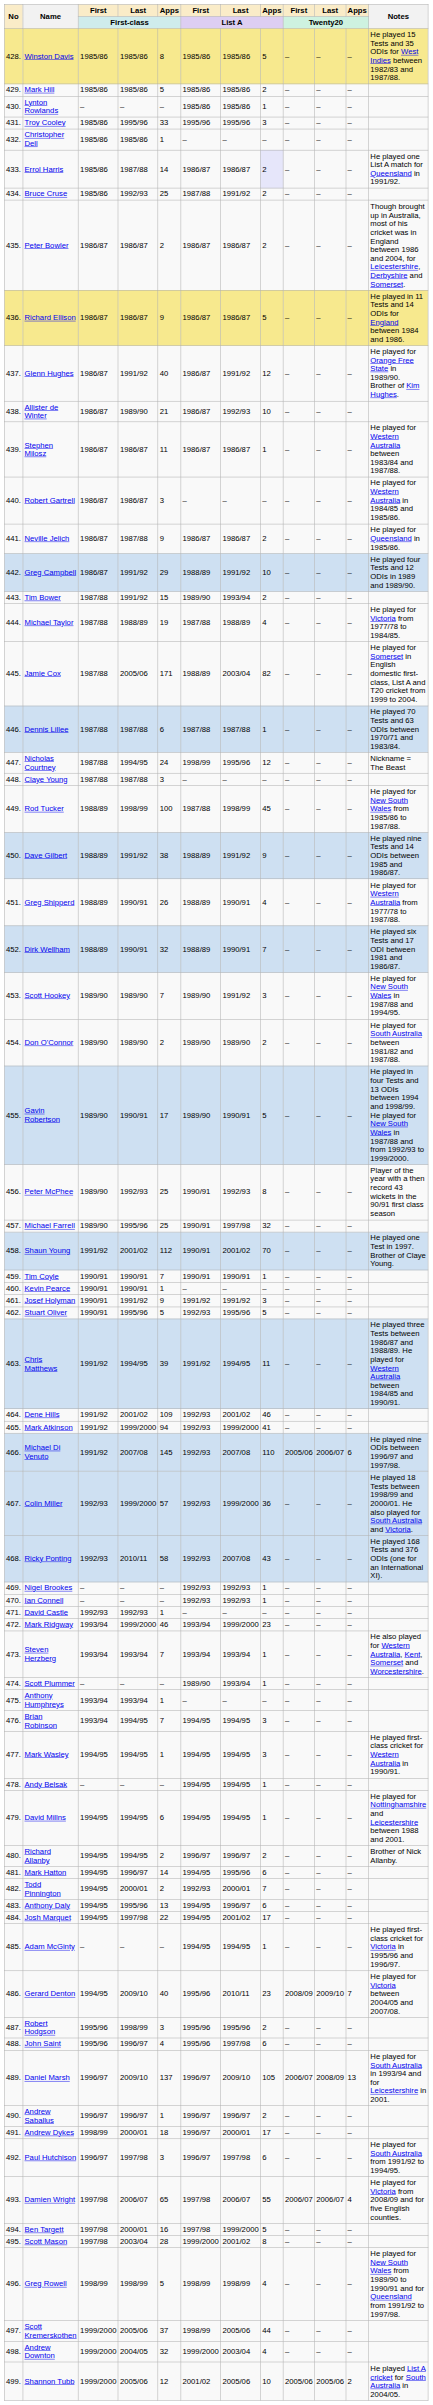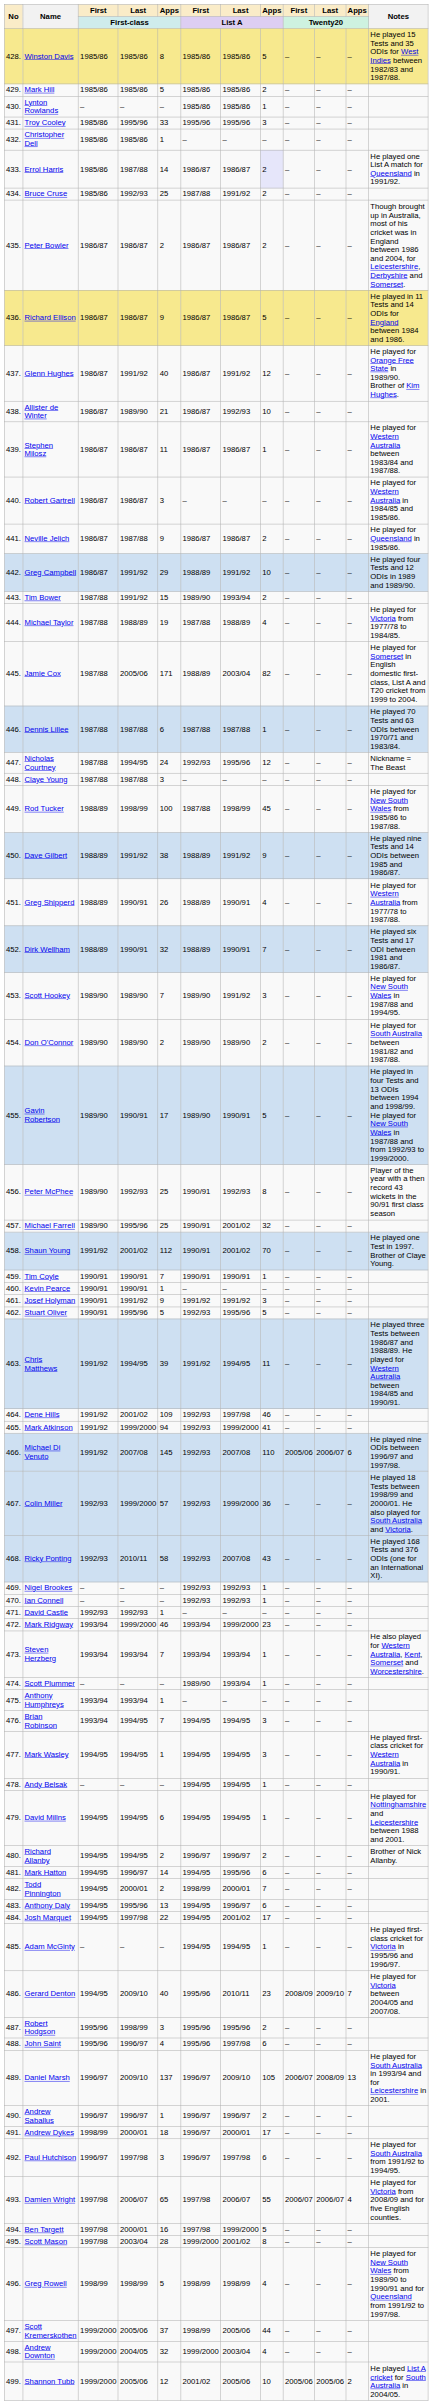(196, 763) 1998/99 -> (196, 763) 1992/93
(236, 1226) 1997/98 -> (236, 1226) 2001/02
(236, 1415) 2001/02 -> (236, 1415) 1997/98
(196, 1889) 1992/93 -> (196, 1889) 1998/99
